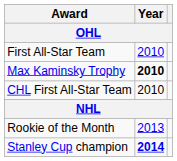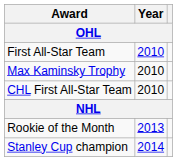(151, 71) bold -> (151, 71) normal
(151, 147) bold -> (151, 147) normal
